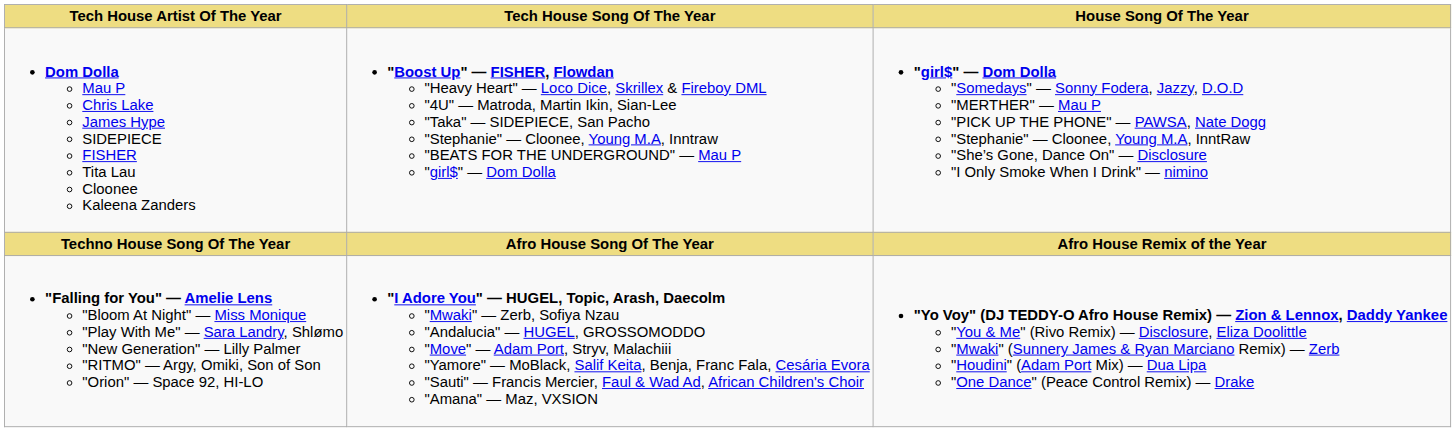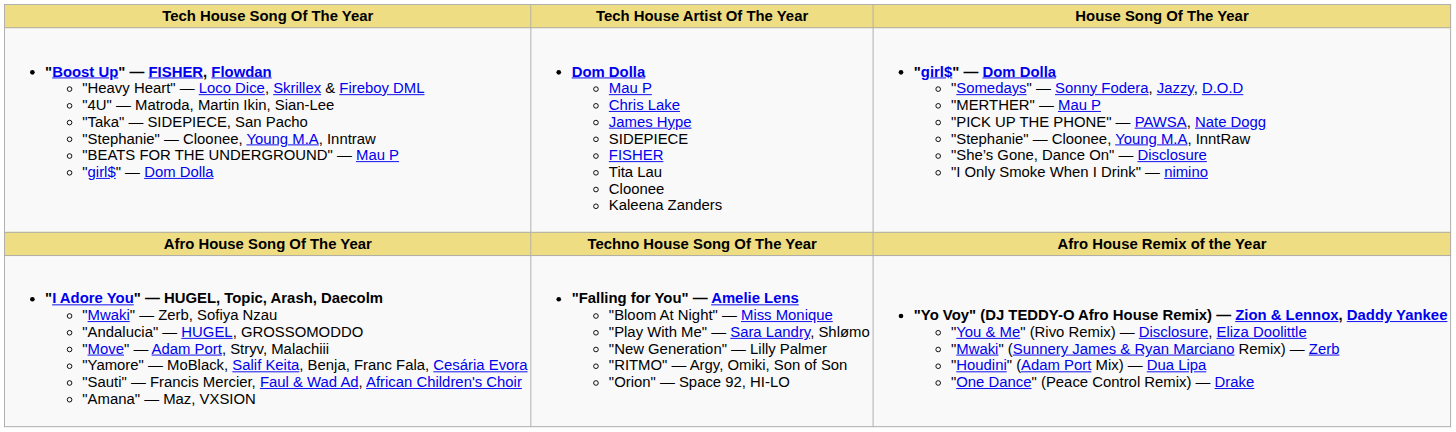columns swapped: (176, 16) <-> (610, 16)
